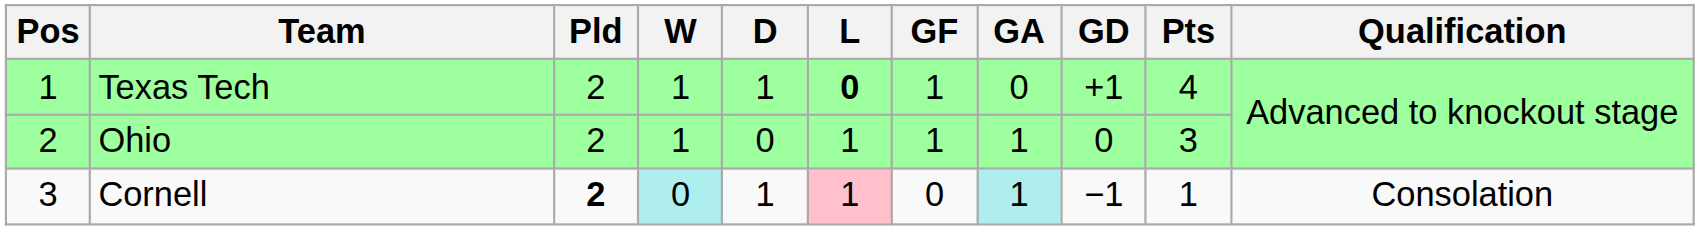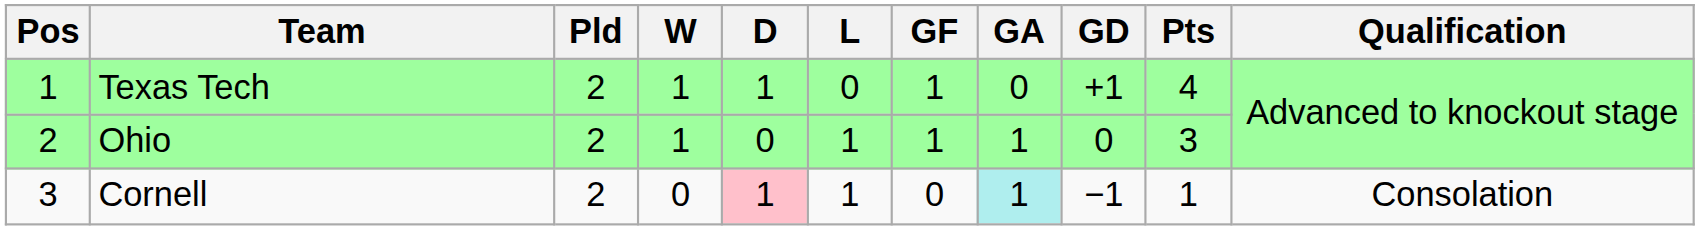(850, 86) bold -> (850, 86) normal
(596, 195) bold -> (596, 195) normal
(680, 195) paleturquoise background -> (680, 195) no background
(765, 195) no background -> (765, 195) pink background
(850, 195) pink background -> (850, 195) no background
